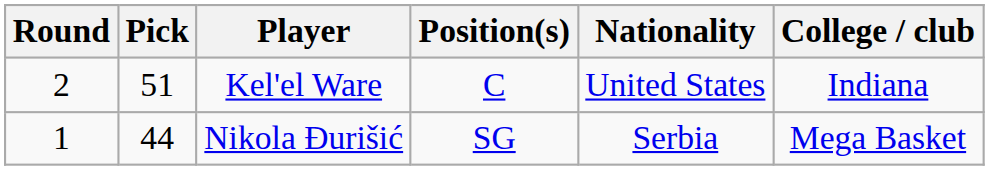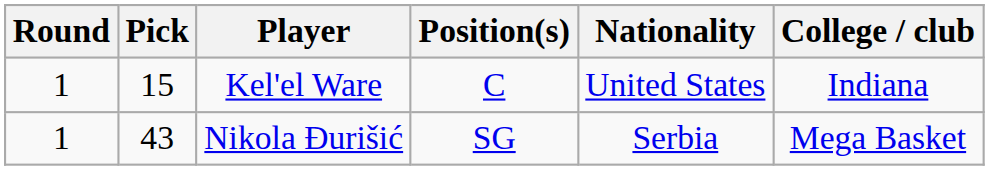(61, 84) 2 -> (61, 84) 1
(157, 84) 51 -> (157, 84) 15
(157, 137) 44 -> (157, 137) 43
